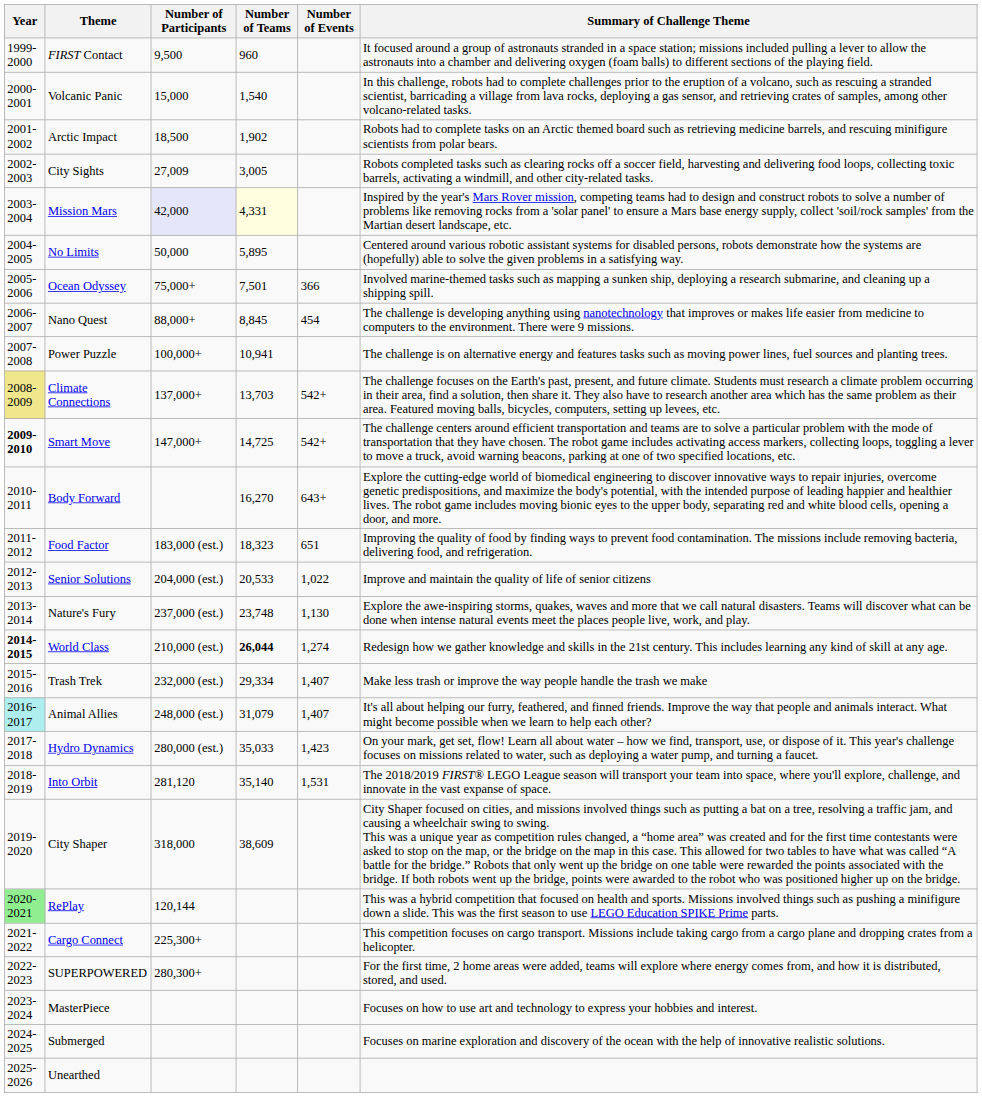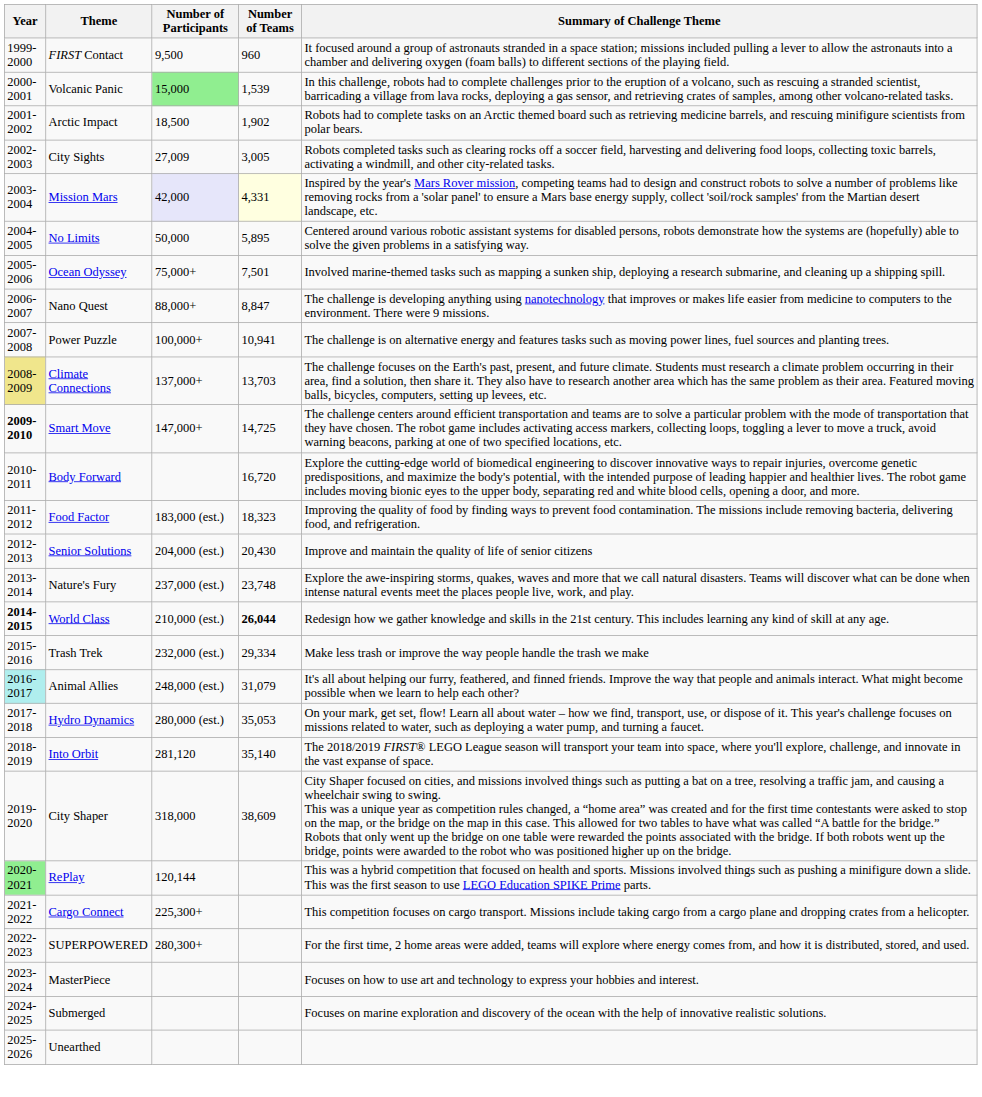- column: (329, 21)
(171, 96) no background -> (172, 89) lightgreen background
(253, 96) 1,540 -> (256, 89) 1,539
(253, 320) 8,845 -> (256, 306) 8,847
(256, 497) 16,270 -> (259, 476) 16,720
(256, 579) 20,533 -> (259, 551) 20,430
(256, 748) 35,033 -> (259, 720) 35,053
